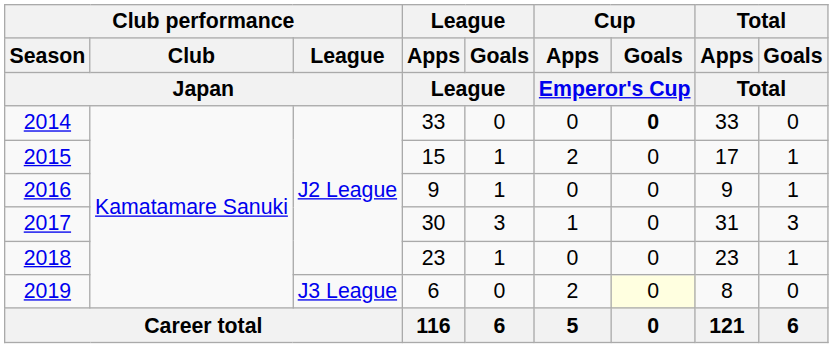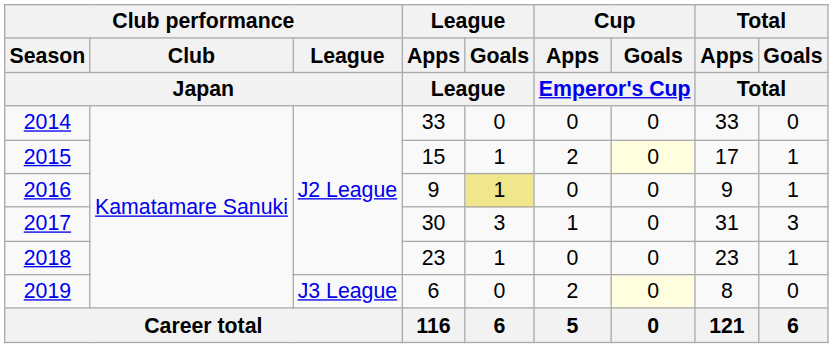(653, 122) bold -> (653, 122) normal
(653, 156) no background -> (653, 156) lightyellow background
(499, 190) no background -> (499, 190) khaki background
